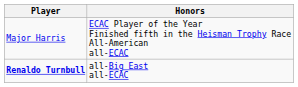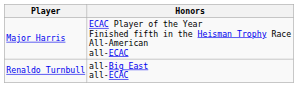(46, 71) bold -> (46, 71) normal
